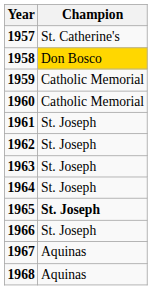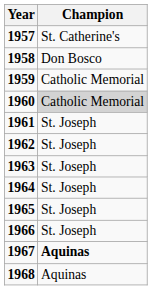(71, 58) gold background -> (71, 58) no background
(93, 101) no background -> (93, 101) lightgrey background
(71, 209) bold -> (69, 209) normal
(64, 252) normal -> (65, 252) bold
